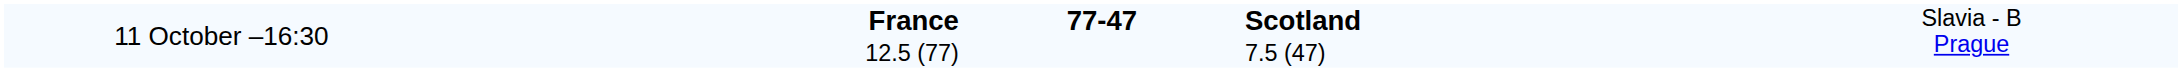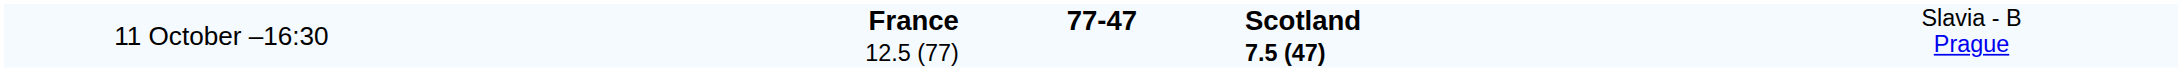(1285, 53) normal -> (1285, 53) bold
